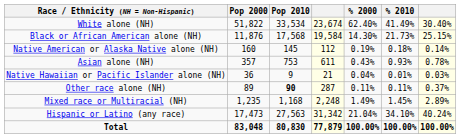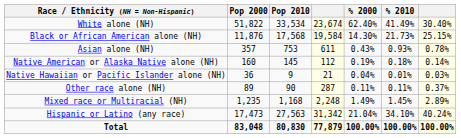rows swapped: (116, 50) <-> (116, 62)
(291, 88) bold -> (291, 88) normal
